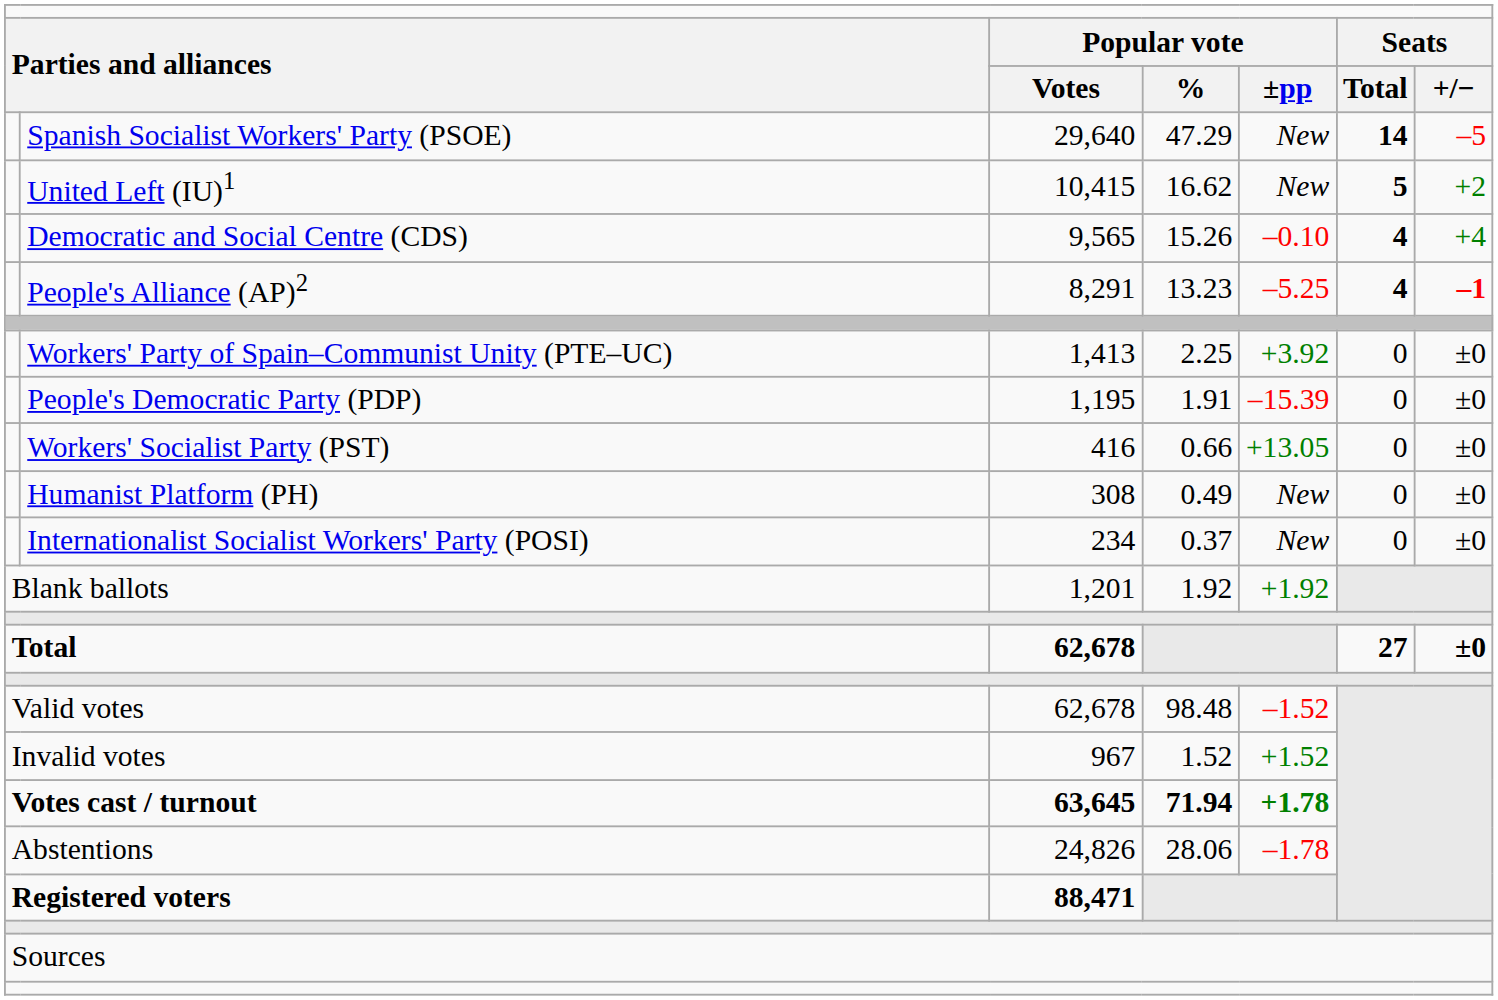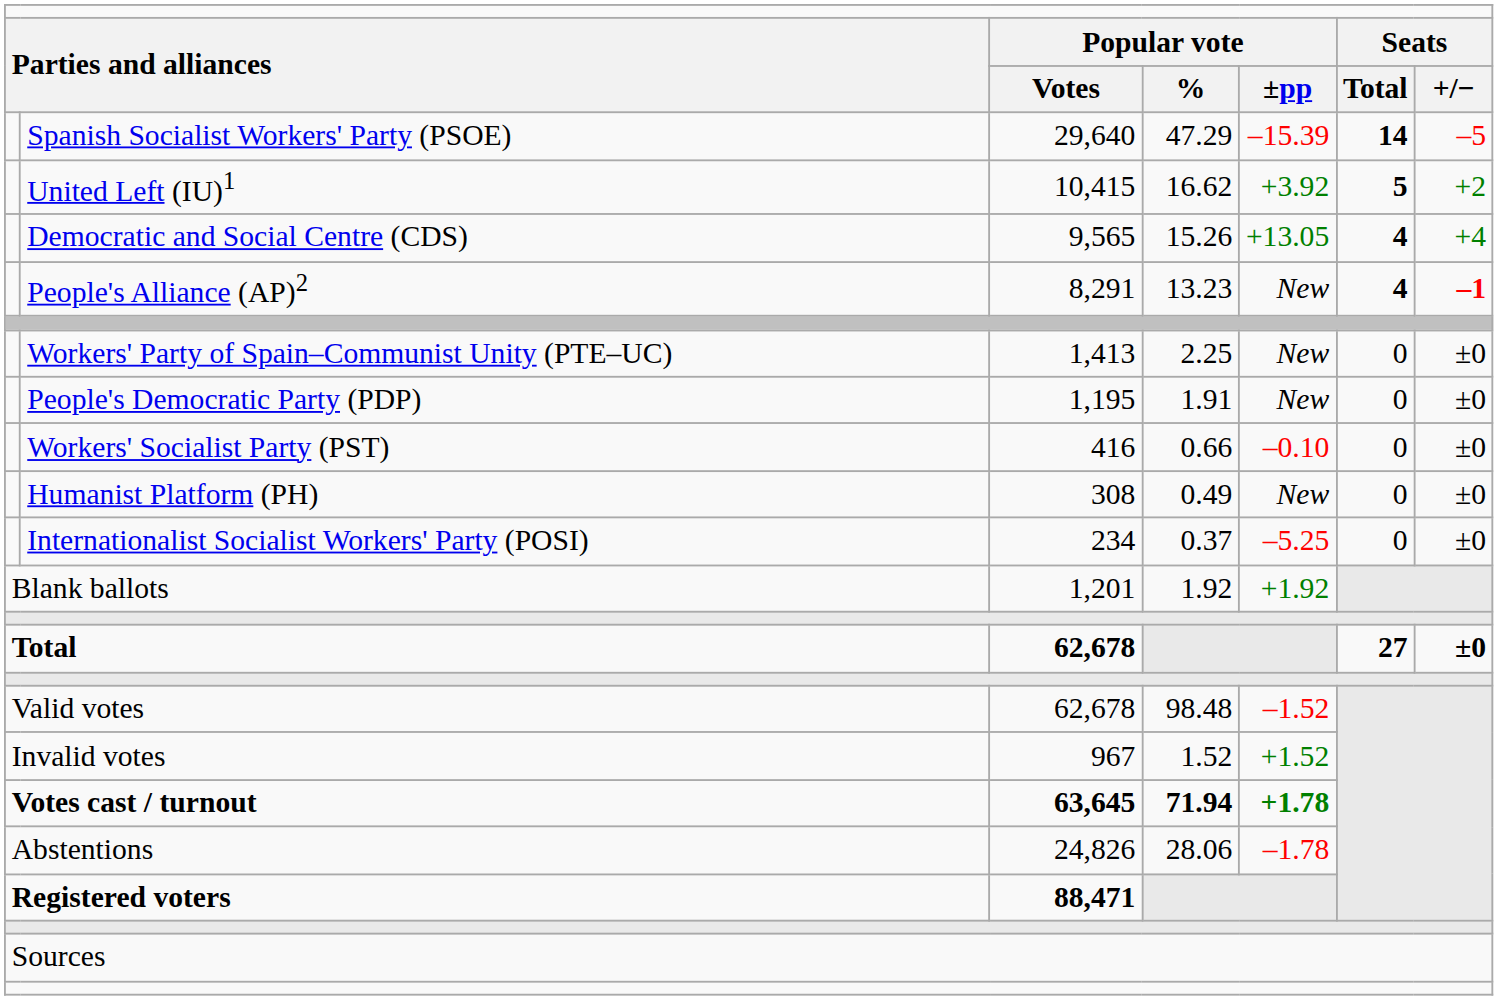(1303, 135) New -> (1289, 135) –15.39
(1303, 186) New -> (1295, 186) +3.92
(1296, 237) –0.10 -> (1288, 237) +13.05
(1296, 288) –5.25 -> (1303, 288) New
(1295, 352) +3.92 -> (1303, 352) New
(1289, 399) –15.39 -> (1303, 399) New
(1288, 446) +13.05 -> (1296, 446) –0.10
(1303, 540) New -> (1296, 540) –5.25
